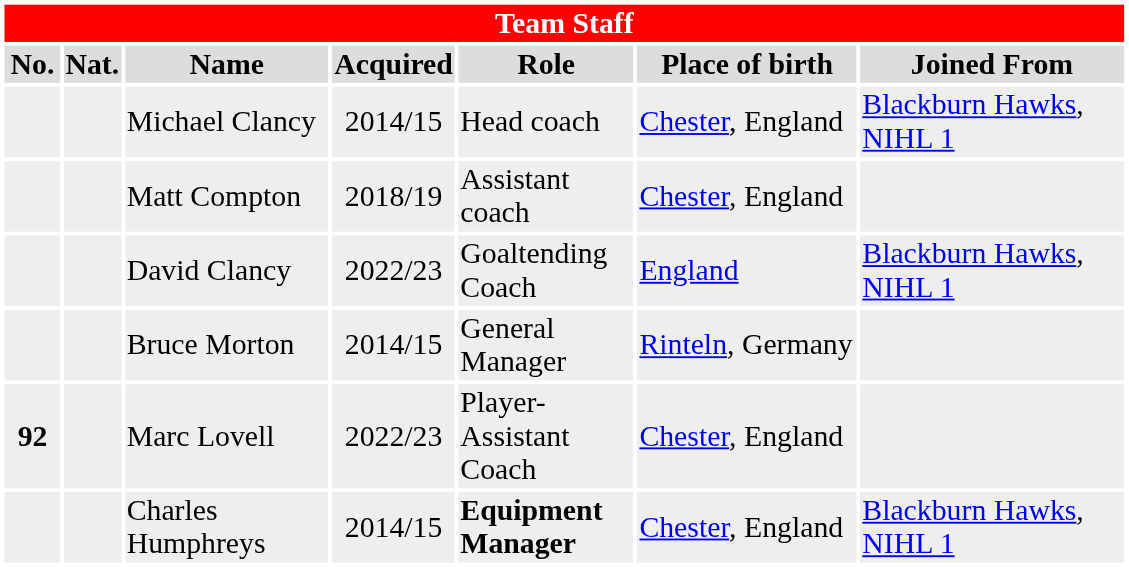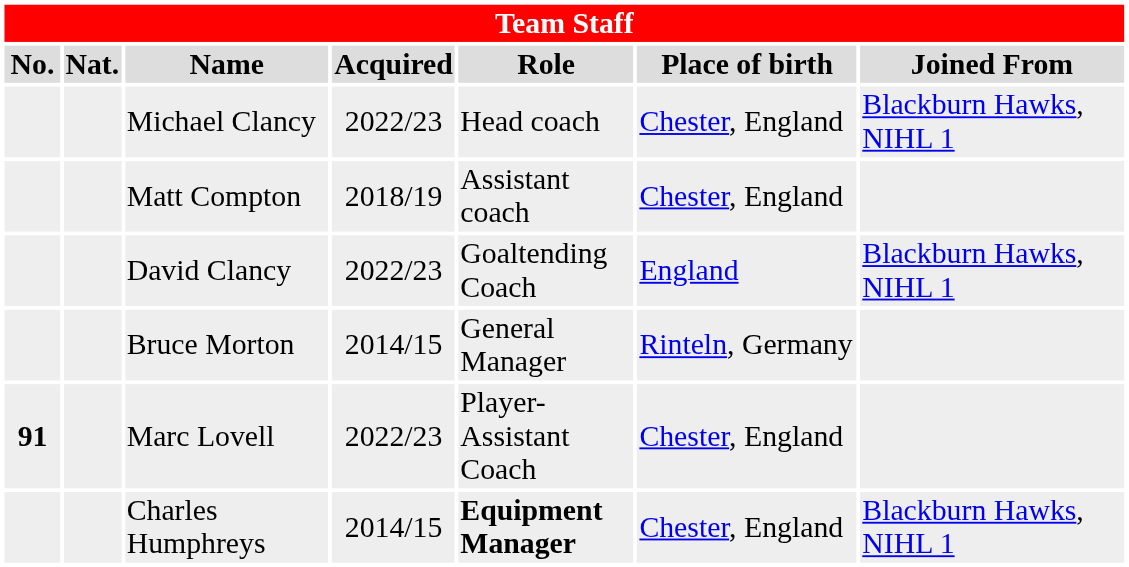(394, 121) 2014/15 -> (394, 121) 2022/23
(33, 435) 92 -> (33, 435) 91
